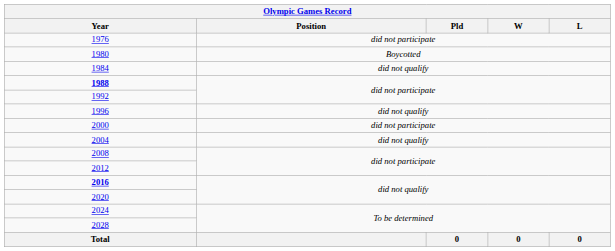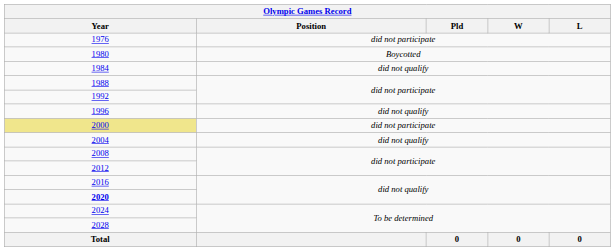(100, 83) bold -> (100, 83) normal
(100, 126) no background -> (100, 126) khaki background
(100, 183) bold -> (100, 183) normal
(100, 197) normal -> (100, 197) bold
